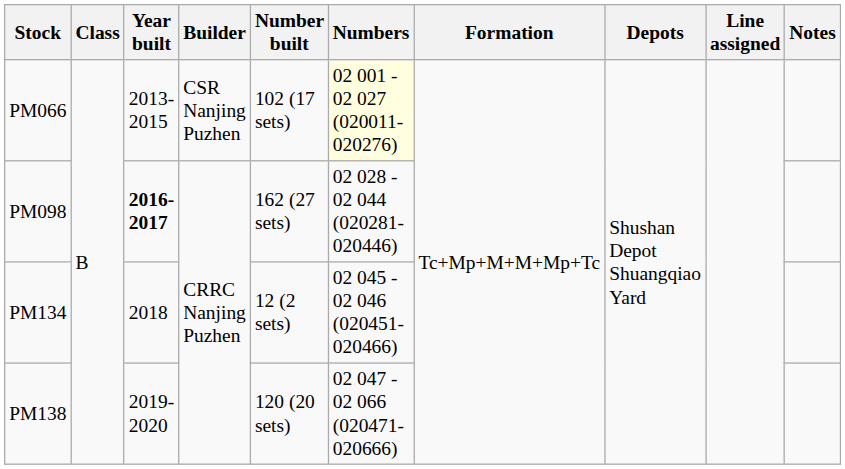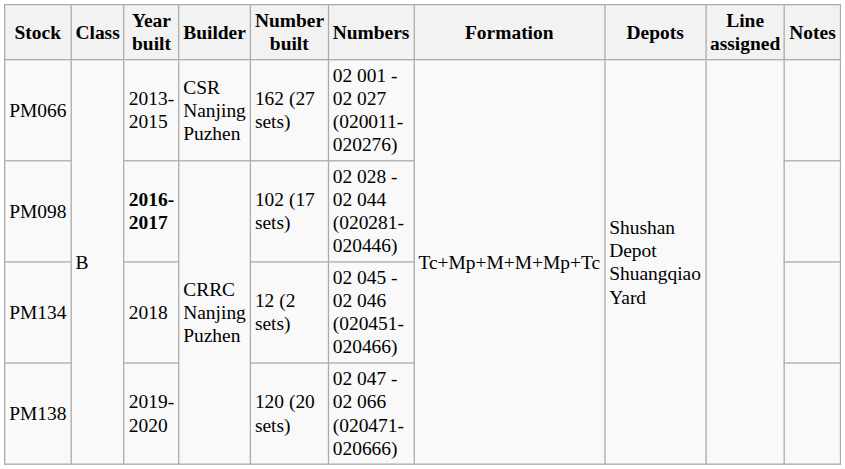(285, 110) 102 (17 sets) -> (285, 110) 162 (27 sets)
(368, 110) lightyellow background -> (368, 110) no background
(285, 211) 162 (27 sets) -> (285, 211) 102 (17 sets)
